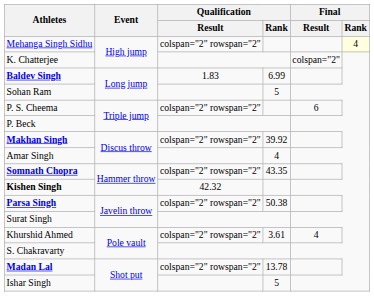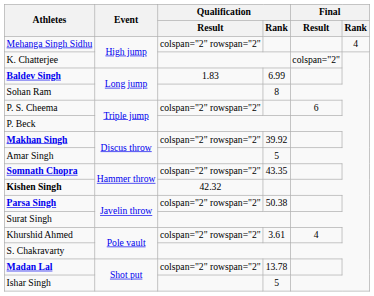(356, 44) lightyellow background -> (356, 44) no background
(277, 92) 5 -> (277, 92) 8
(277, 156) 4 -> (277, 156) 5
